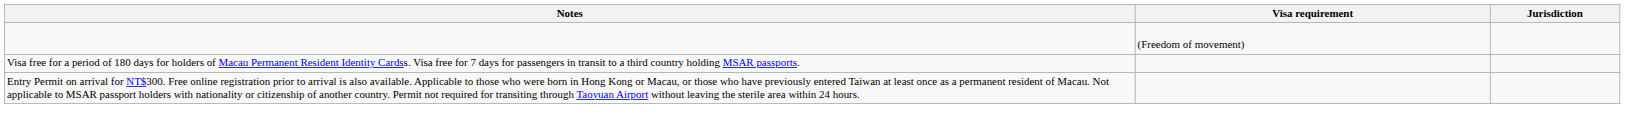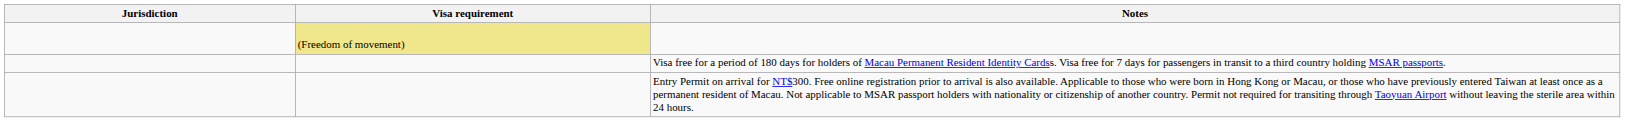columns swapped: (1555, 13) <-> (570, 13)
(1191, 45) no background -> (351, 45) khaki background
